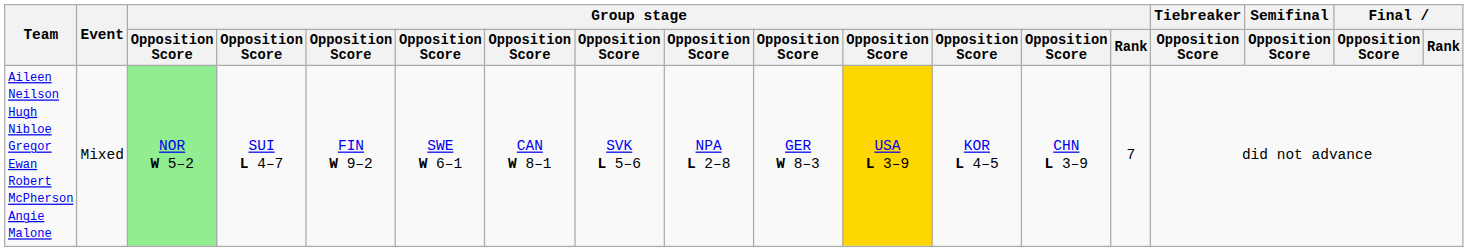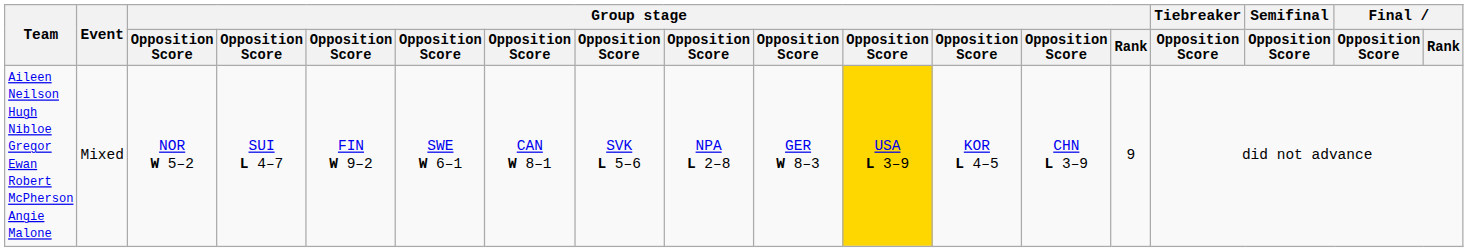(172, 155) lightgreen background -> (172, 155) no background
(1131, 155) 7 -> (1131, 155) 9
